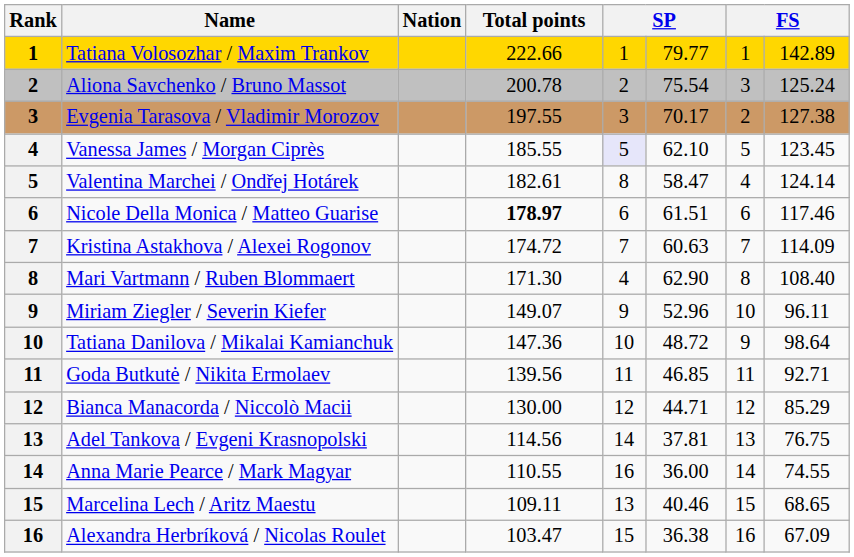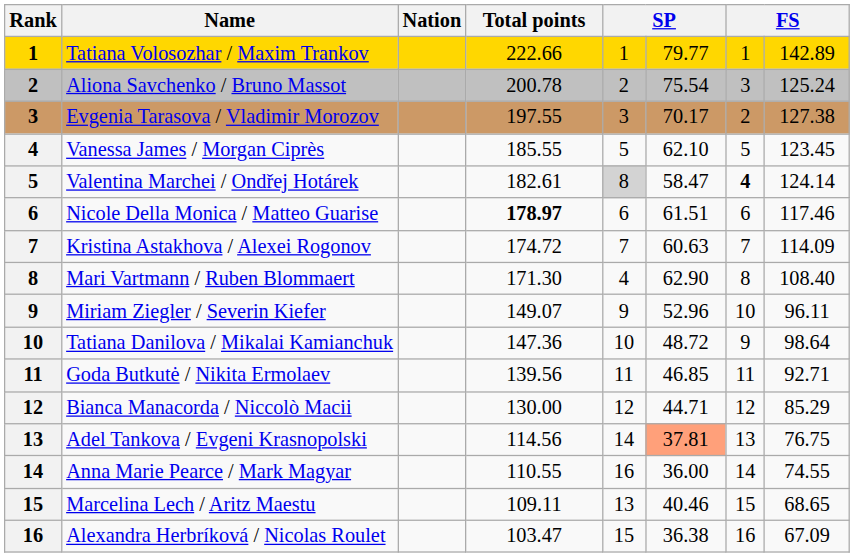(624, 149) lavender background -> (624, 149) no background
(624, 181) no background -> (624, 181) lightgrey background
(745, 181) normal -> (745, 181) bold
(686, 439) no background -> (686, 439) lightsalmon background
